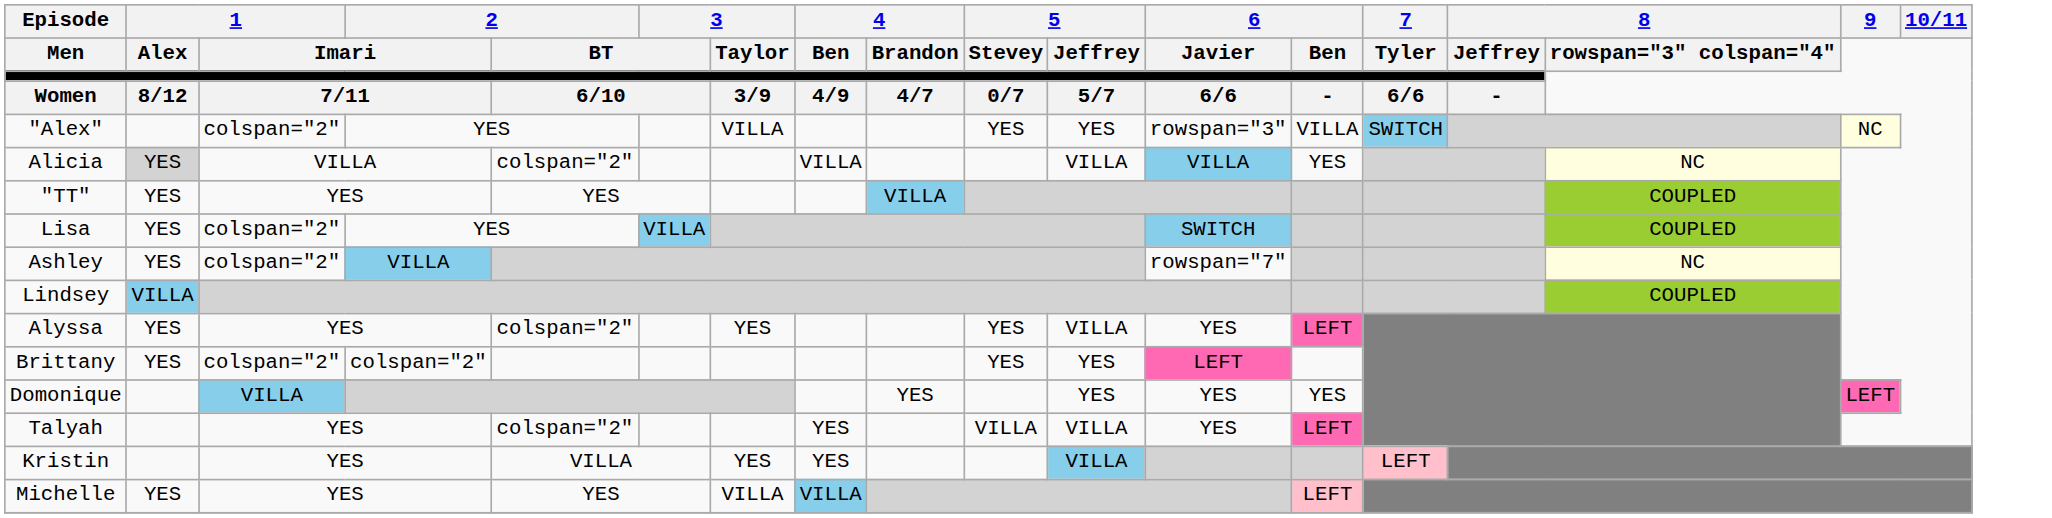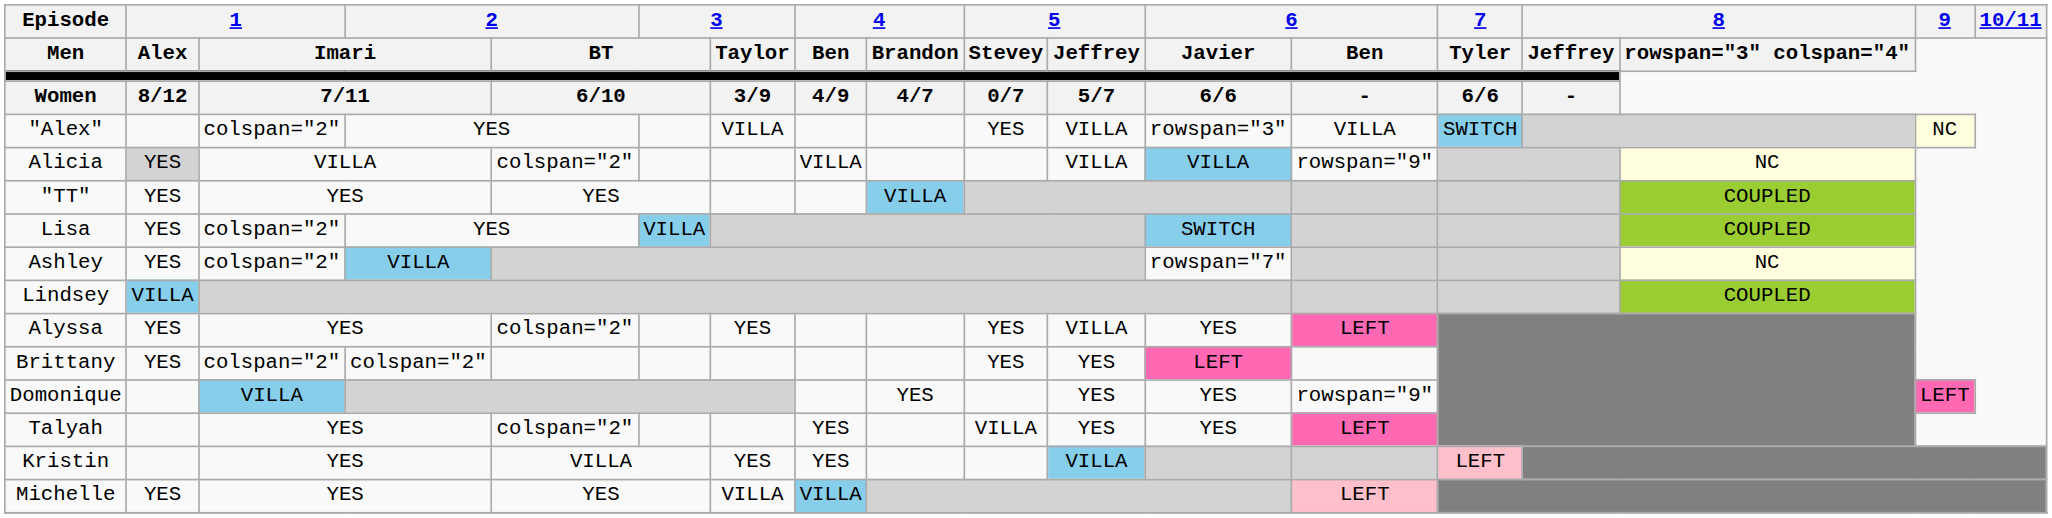(1096, 131) YES -> (1096, 131) VILLA
(1327, 164) YES -> (1365, 164) rowspan="9"
(1327, 396) YES -> (1365, 396) rowspan="9"
(1096, 430) VILLA -> (1096, 430) YES
